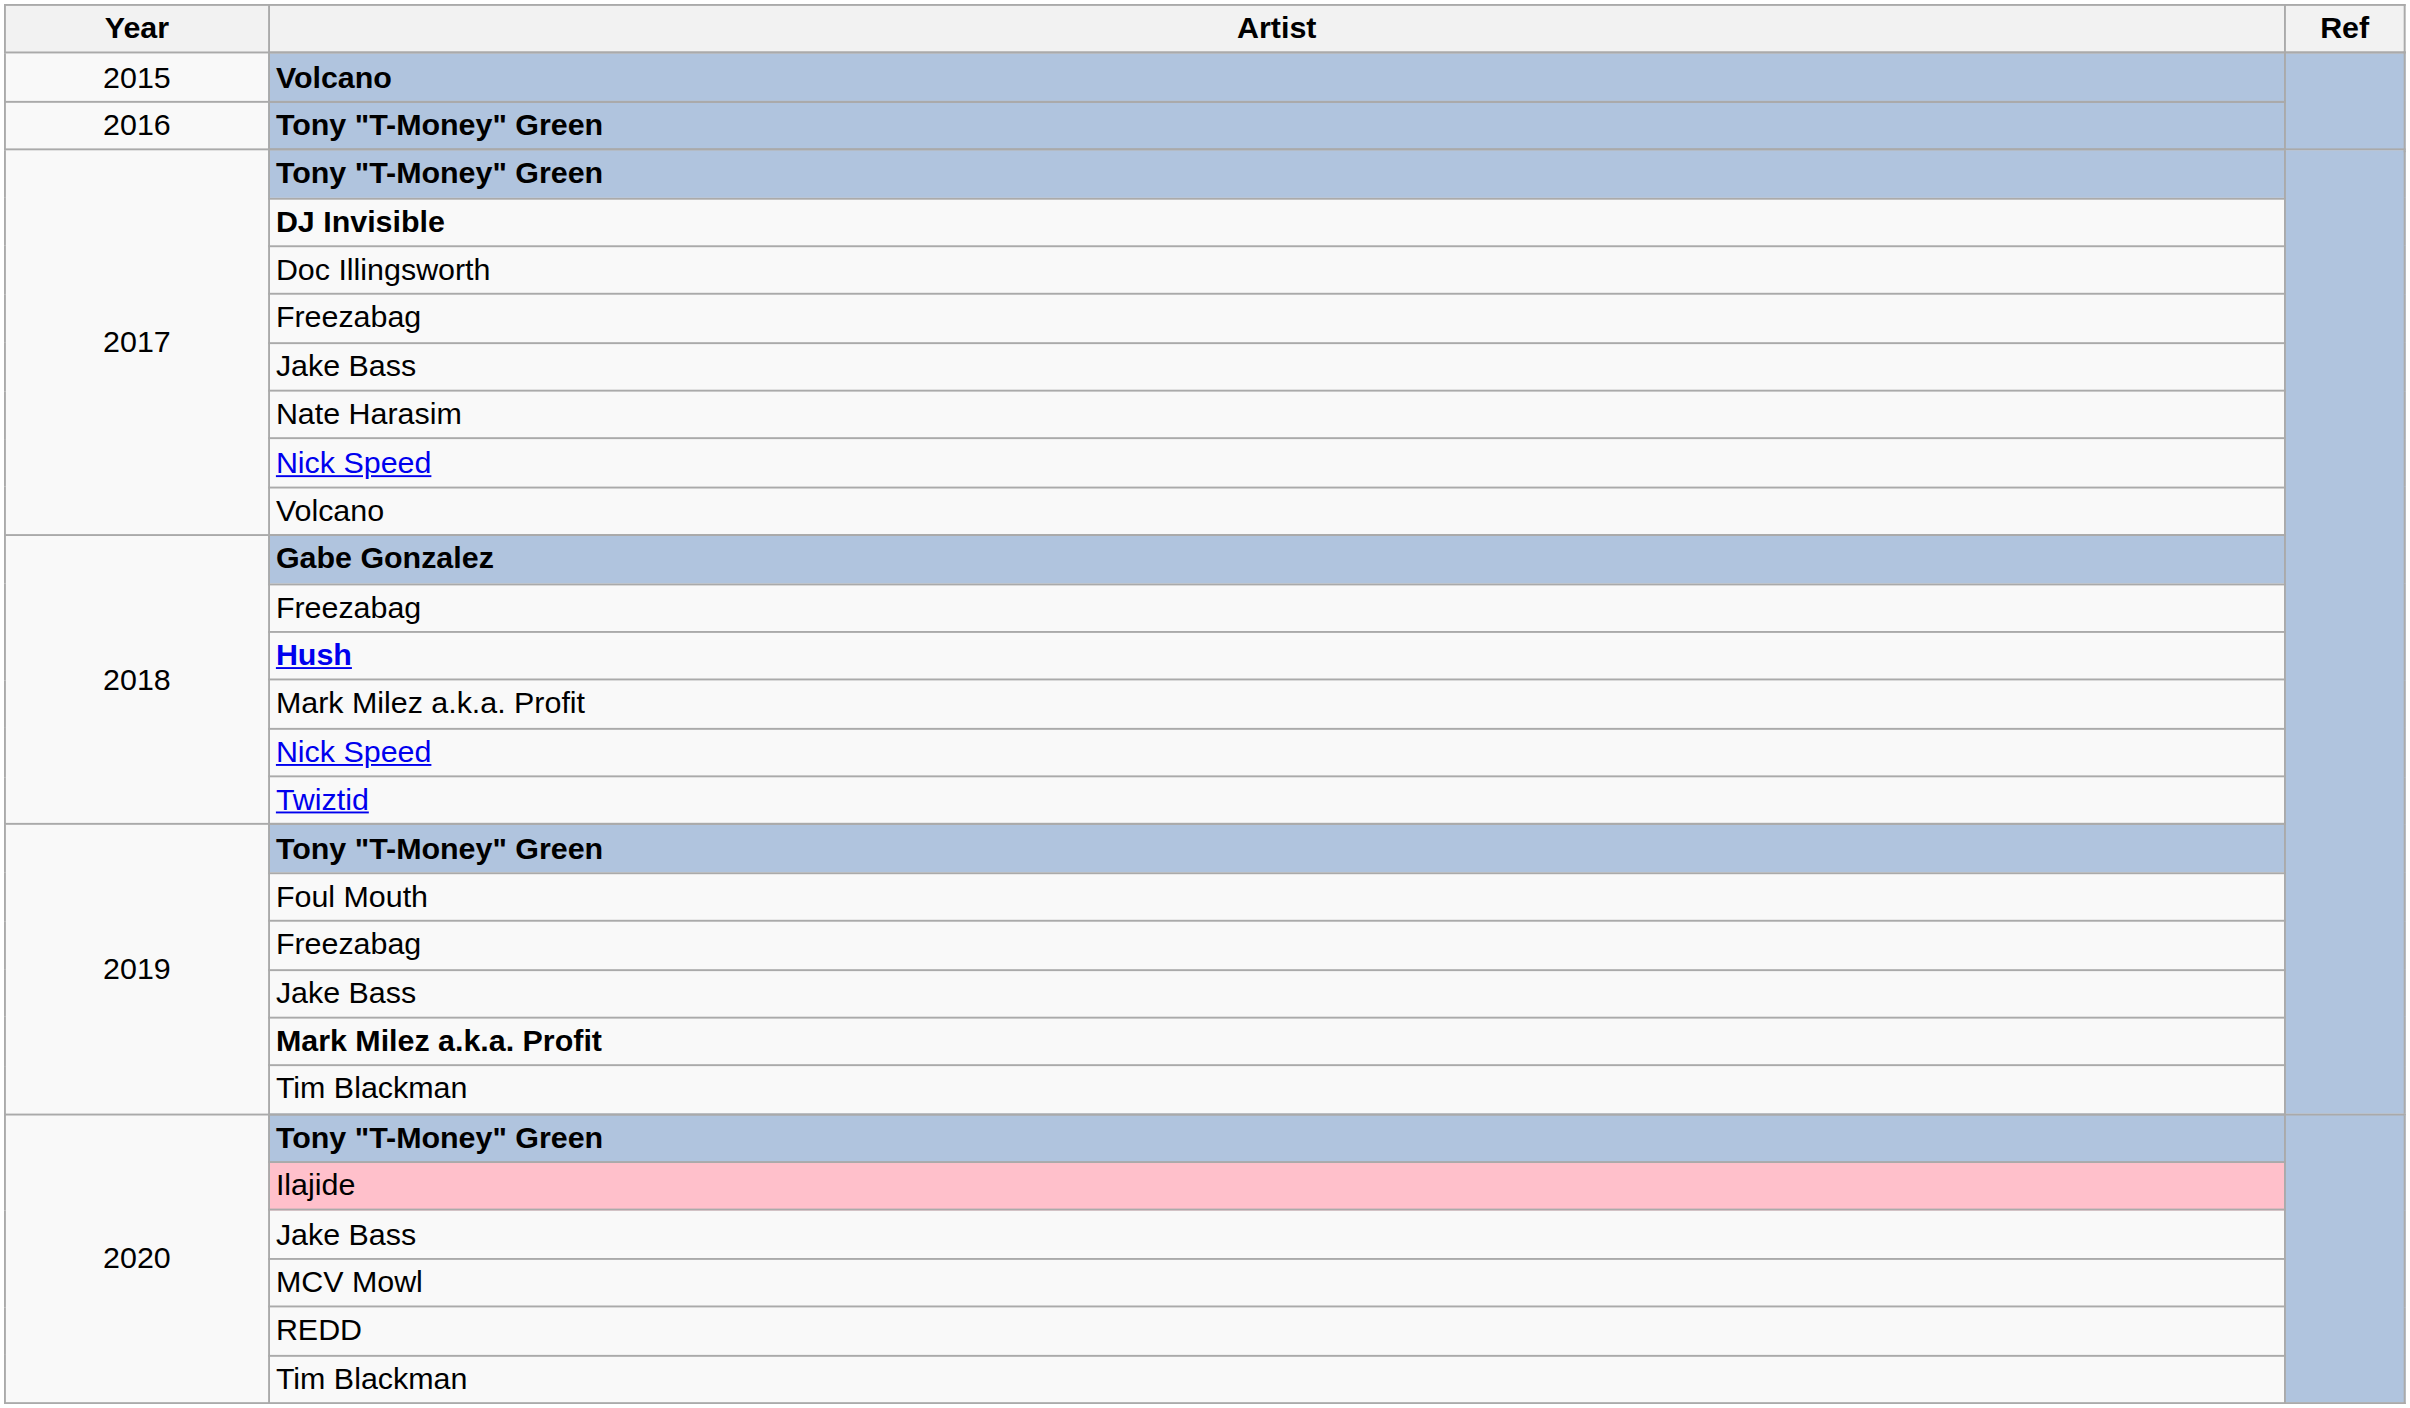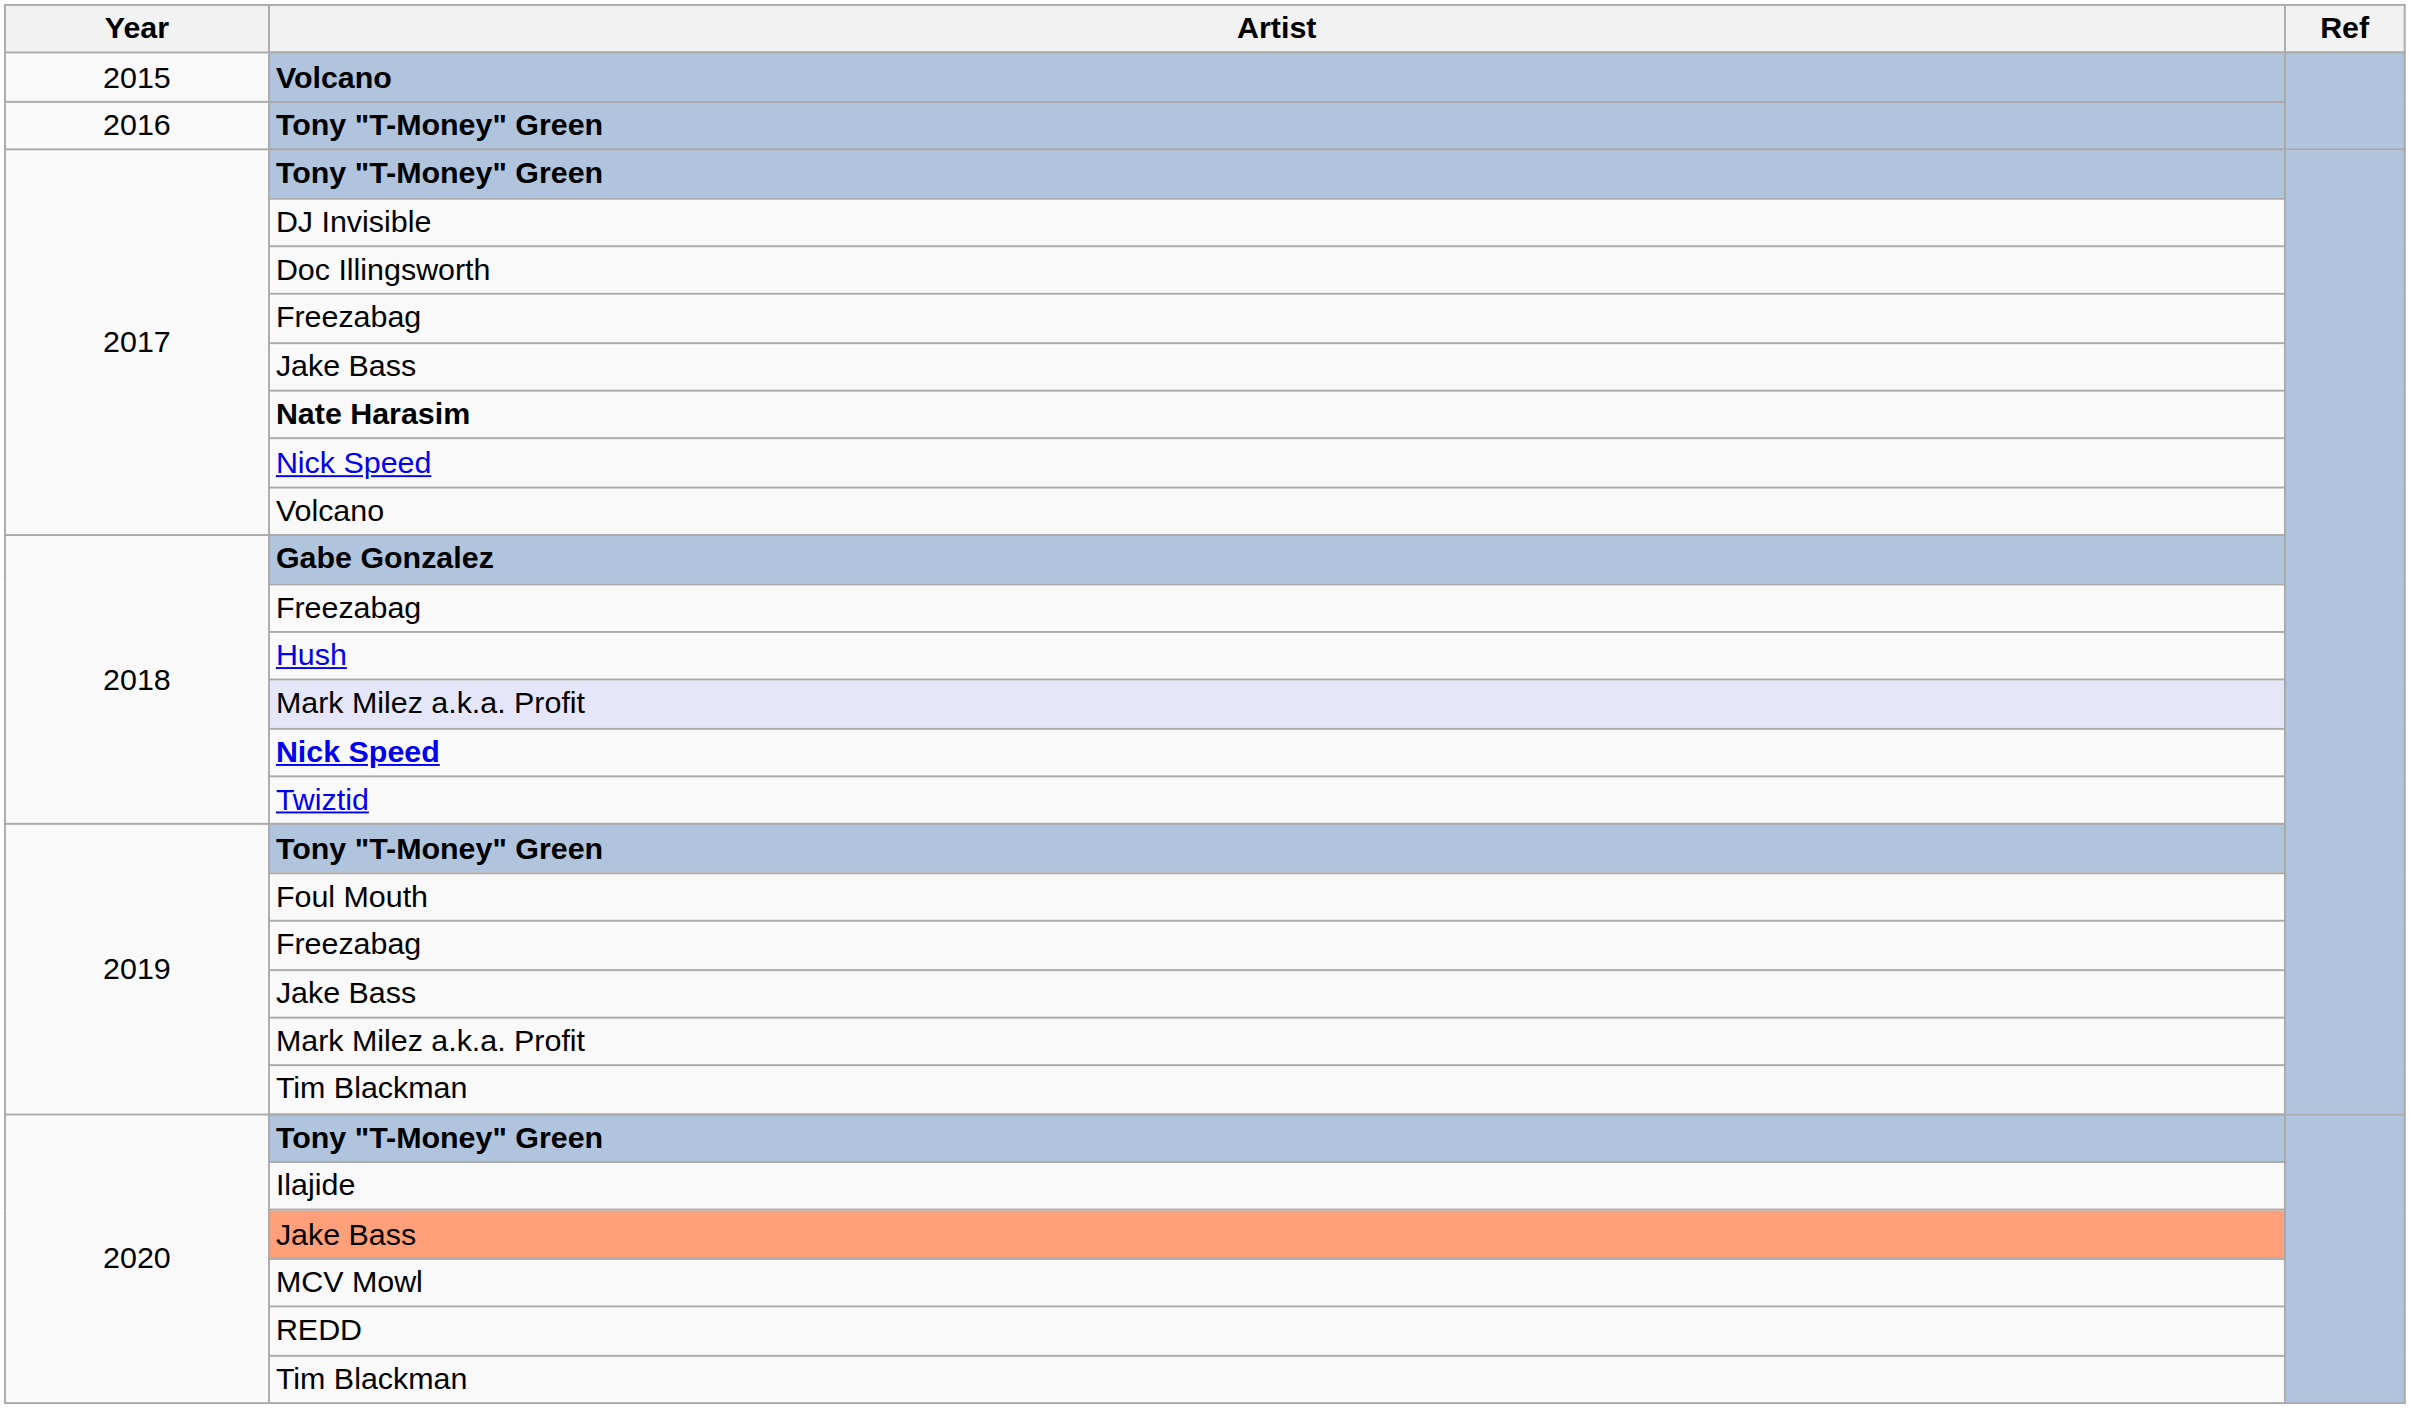(360, 221) bold -> (354, 221) normal
(369, 414) normal -> (373, 414) bold
(314, 655) bold -> (311, 655) normal
(430, 703) no background -> (430, 703) lavender background
(354, 751) normal -> (358, 751) bold
(439, 1041) bold -> (430, 1041) normal
(316, 1185) pink background -> (316, 1185) no background
(346, 1233) no background -> (346, 1233) lightsalmon background
